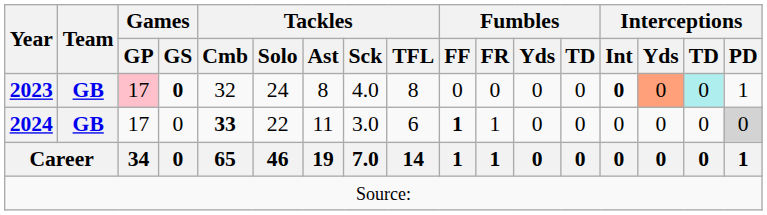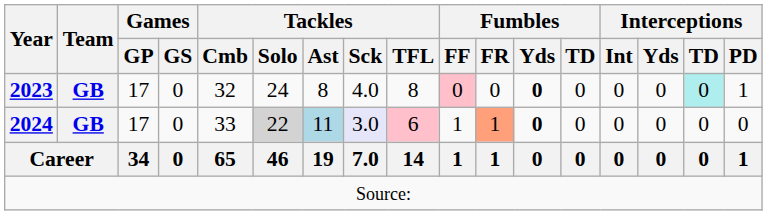(139, 90) pink background -> (139, 90) no background
(178, 90) bold -> (178, 90) normal
(457, 90) no background -> (457, 90) pink background
(537, 90) normal -> (537, 90) bold
(619, 90) bold -> (619, 90) normal
(661, 90) lightsalmon background -> (661, 90) no background
(225, 124) bold -> (225, 124) normal
(278, 124) no background -> (278, 124) lightgrey background
(323, 124) no background -> (323, 124) lightblue background
(365, 124) no background -> (365, 124) lavender background
(413, 124) no background -> (413, 124) pink background
(457, 124) bold -> (457, 124) normal
(495, 124) no background -> (495, 124) lightsalmon background
(537, 124) normal -> (537, 124) bold
(743, 124) lightgrey background -> (743, 124) no background
